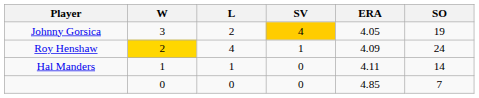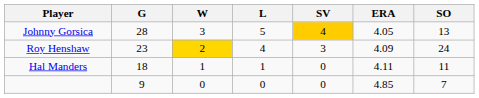+ column: (142, 13)
(231, 31) 2 -> (263, 31) 5
(439, 31) 19 -> (444, 31) 13
(301, 48) 1 -> (323, 48) 3
(439, 66) 14 -> (444, 66) 11
